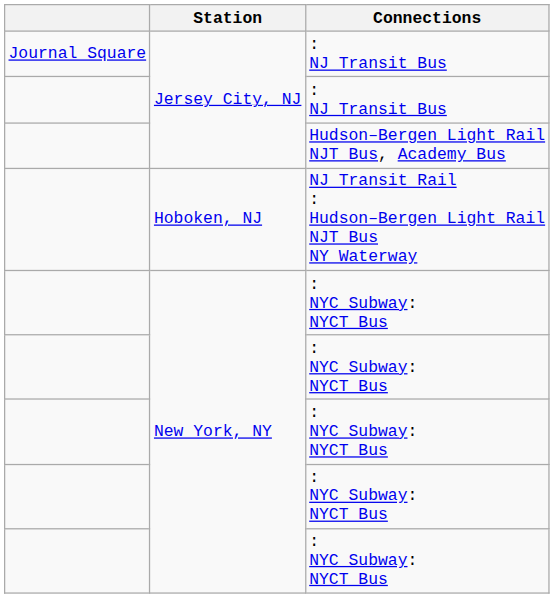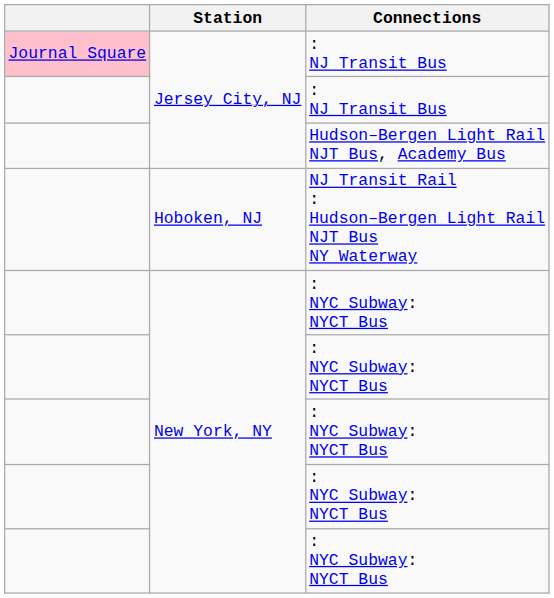(77, 54) no background -> (77, 54) pink background
